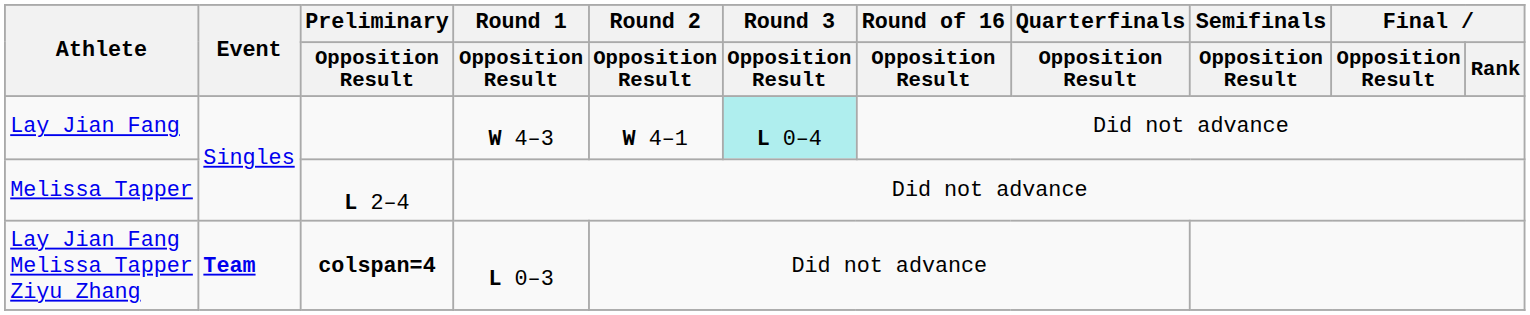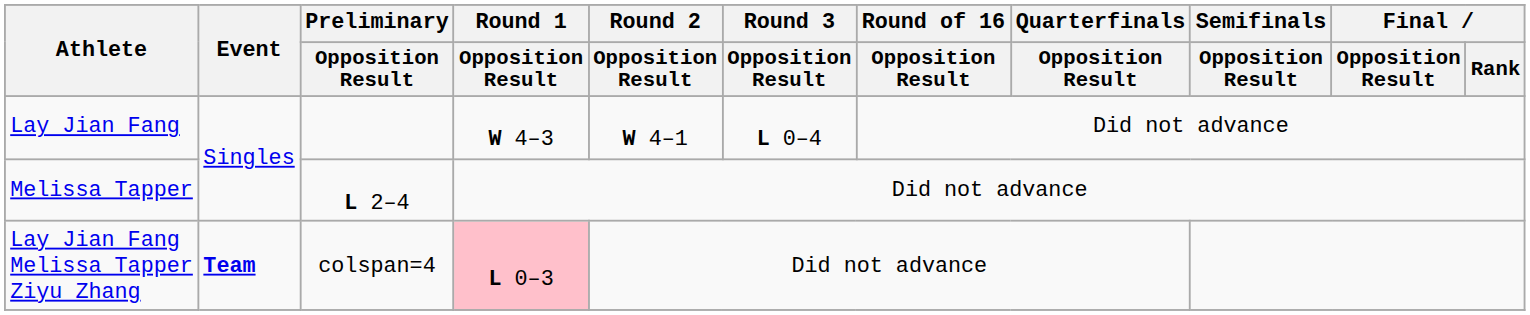(789, 140) paleturquoise background -> (789, 140) no background
(377, 265) bold -> (377, 265) normal
(521, 278) no background -> (521, 278) pink background
